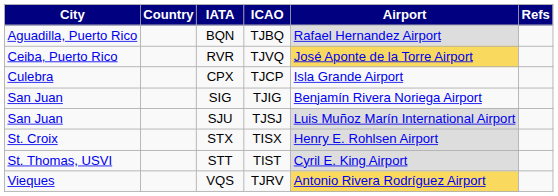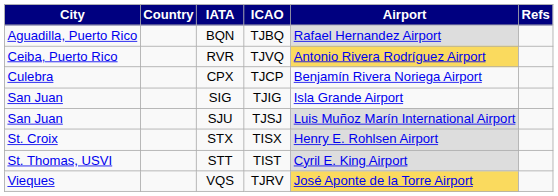(383, 56) José Aponte de la Torre Airport -> (390, 56) Antonio Rivera Rodríguez Airport
(348, 77) Isla Grande Airport -> (388, 77) Benjamín Rivera Noriega Airport
(388, 98) Benjamín Rivera Noriega Airport -> (348, 98) Isla Grande Airport
(390, 181) Antonio Rivera Rodríguez Airport -> (383, 181) José Aponte de la Torre Airport
